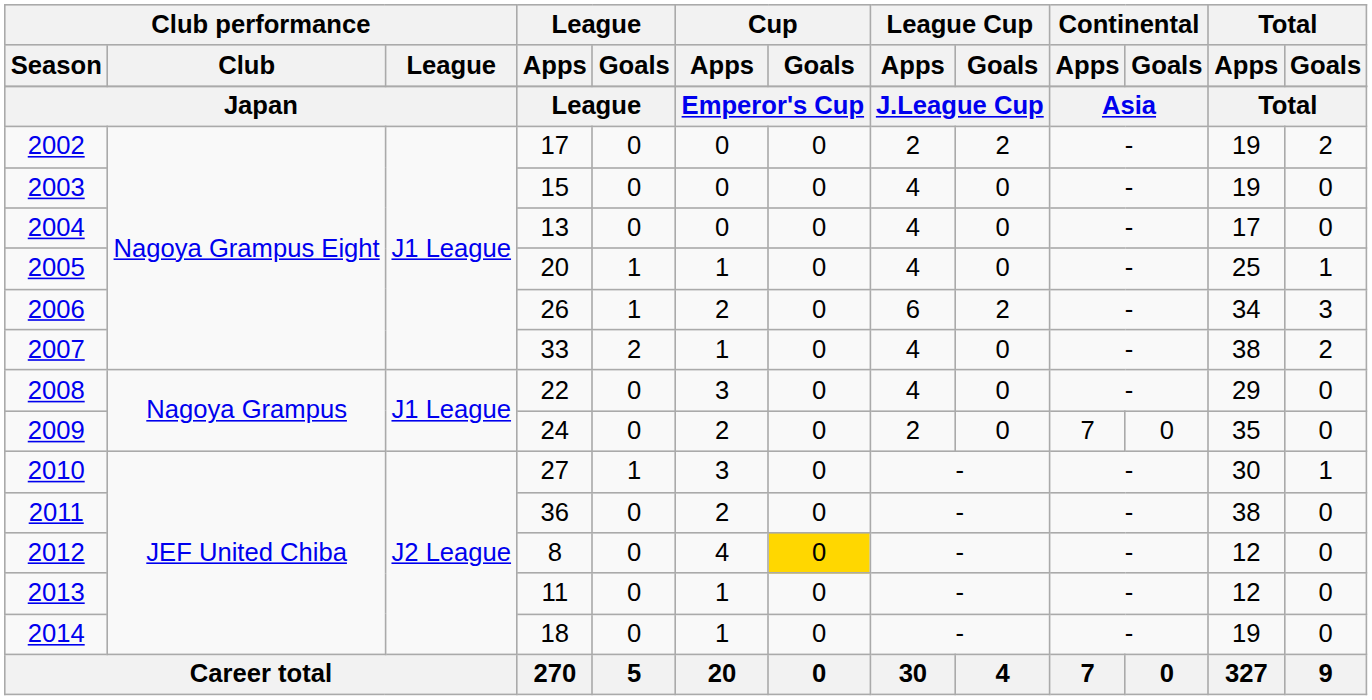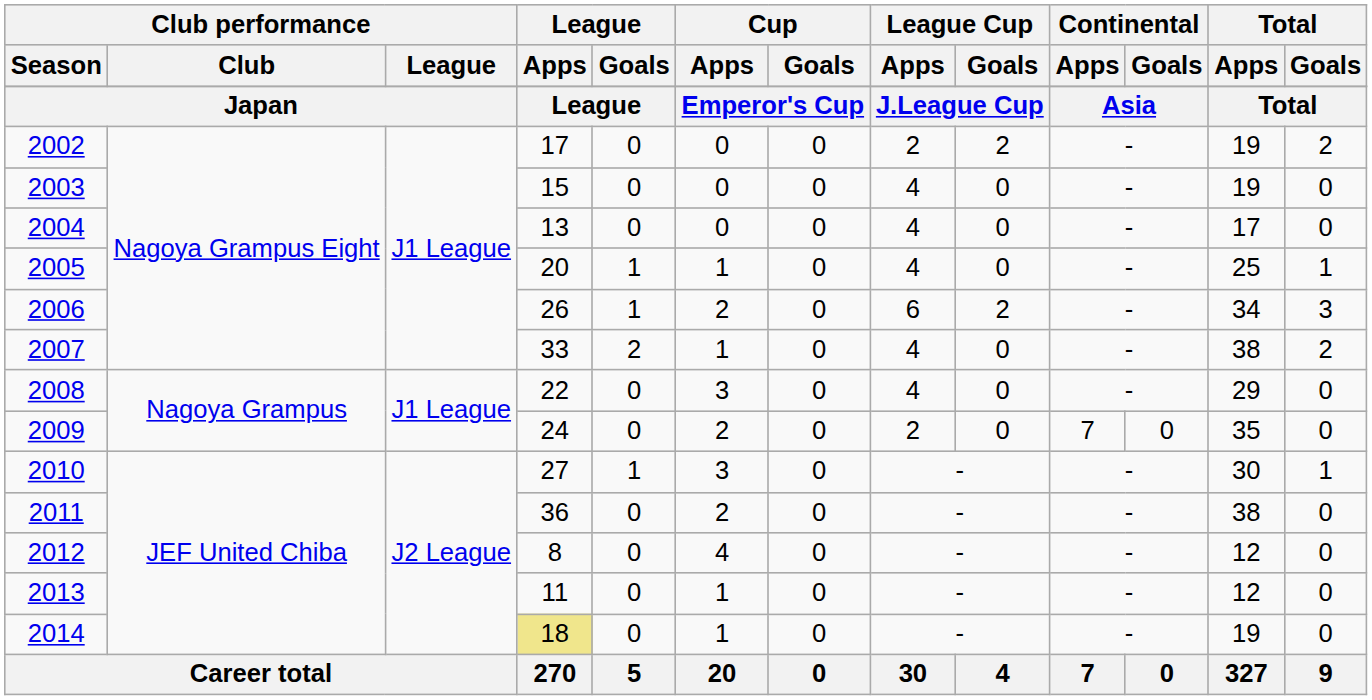(819, 552) gold background -> (819, 552) no background
(555, 633) no background -> (555, 633) khaki background
